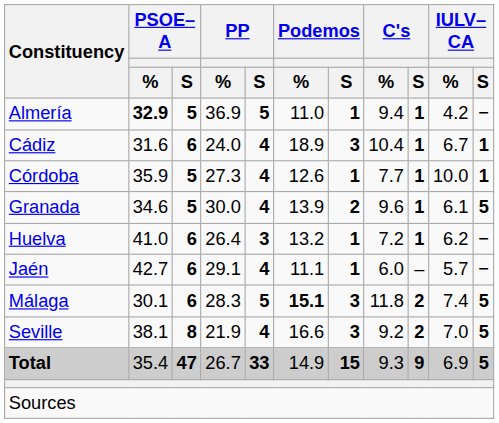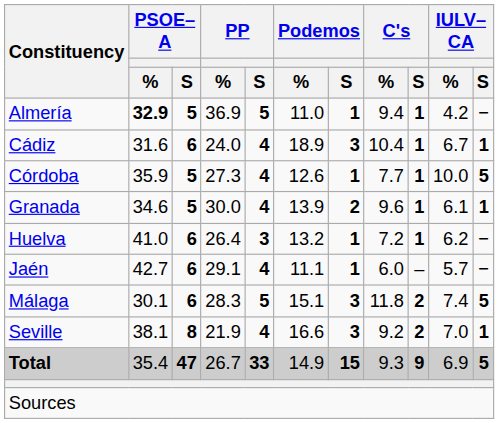(484, 176) 1 -> (484, 176) 5
(484, 207) 5 -> (484, 207) 1
(306, 300) bold -> (306, 300) normal
(484, 332) 5 -> (484, 332) 1
